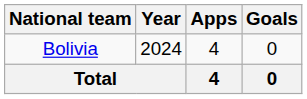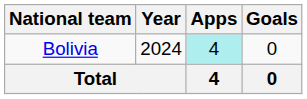(214, 49) no background -> (214, 49) paleturquoise background
